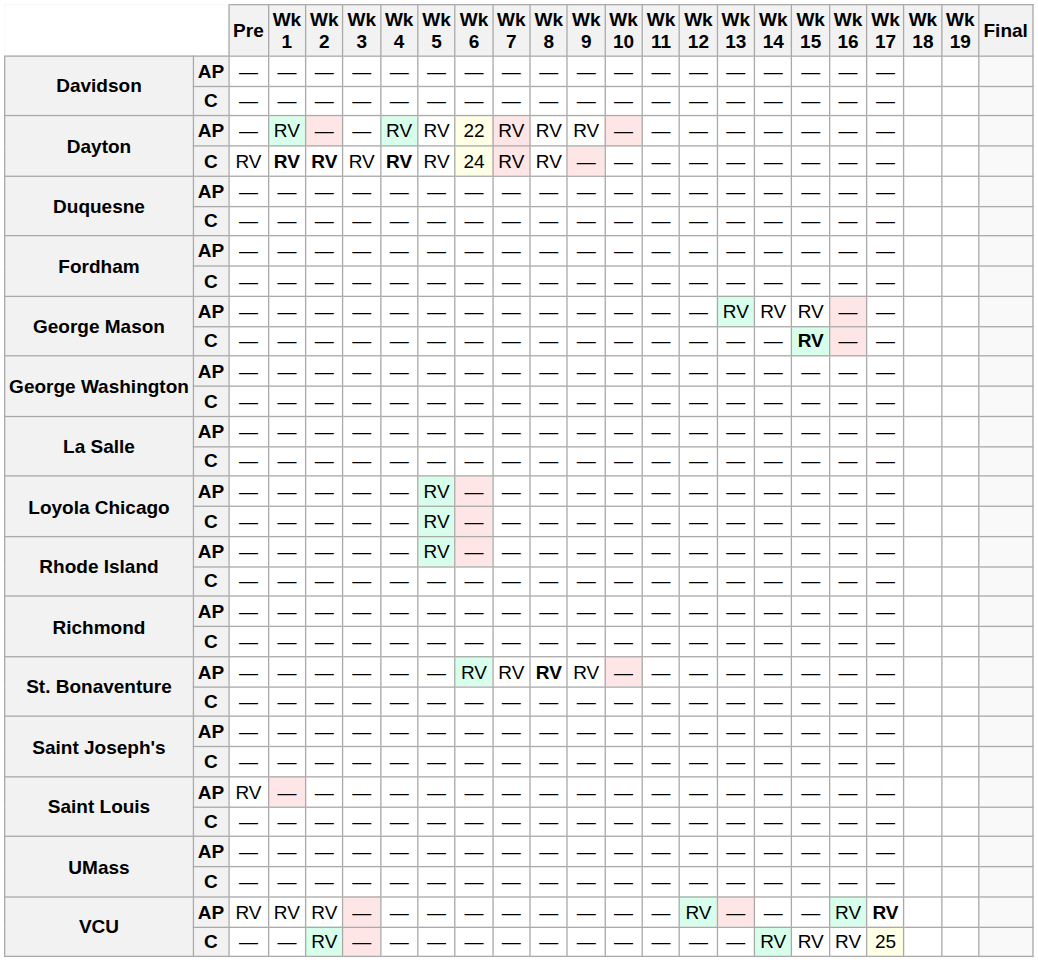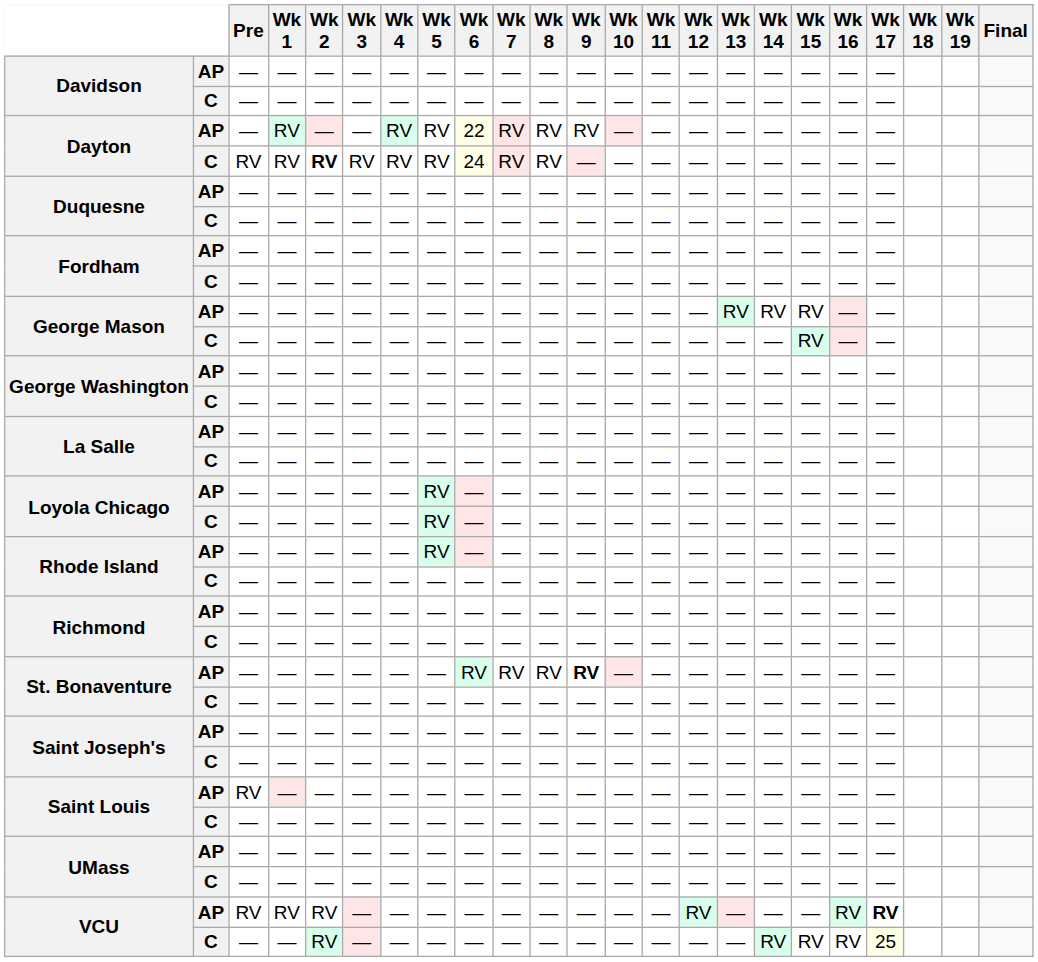(287, 161) bold -> (287, 161) normal
(399, 161) bold -> (399, 161) normal
(811, 341) bold -> (811, 341) normal
(549, 672) bold -> (549, 672) normal
(586, 672) normal -> (586, 672) bold
